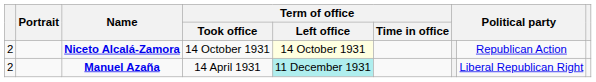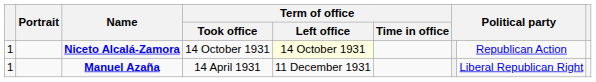(10, 49) 2 -> (10, 49) 1
(10, 67) 2 -> (10, 67) 1
(323, 67) paleturquoise background -> (323, 67) no background
